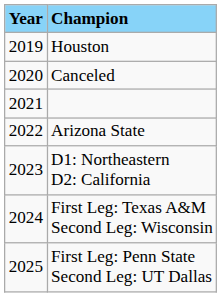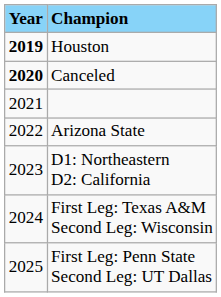(26, 46) normal -> (26, 46) bold
(26, 74) normal -> (26, 74) bold
